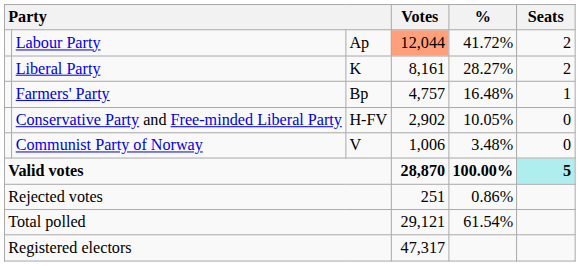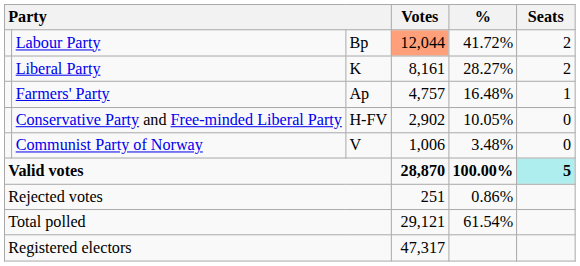(359, 42) Ap -> (359, 42) Bp
(359, 94) Bp -> (359, 94) Ap
